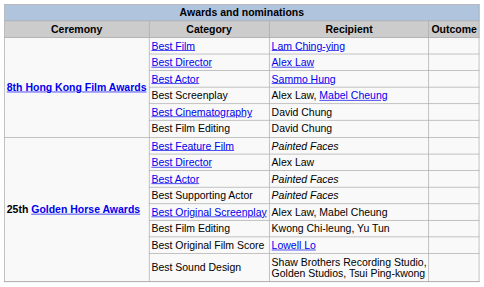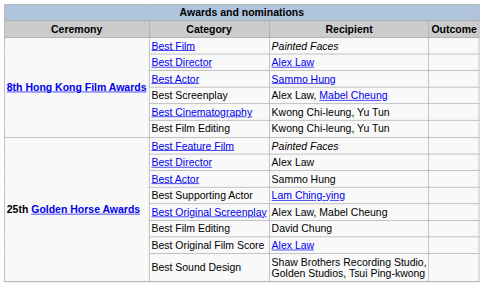(308, 46) Lam Ching-ying -> (305, 46) Painted Faces
(302, 112) David Chung -> (331, 112) Kwong Chi-leung, Yu Tun
(302, 129) David Chung -> (331, 129) Kwong Chi-leung, Yu Tun
(305, 179) Painted Faces -> (304, 179) Sammo Hung
(305, 195) Painted Faces -> (308, 195) Lam Ching-ying
(331, 229) Kwong Chi-leung, Yu Tun -> (302, 229) David Chung
(294, 245) Lowell Lo -> (293, 245) Alex Law
